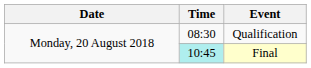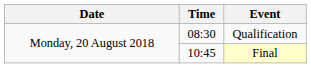(202, 53) paleturquoise background -> (202, 53) no background
